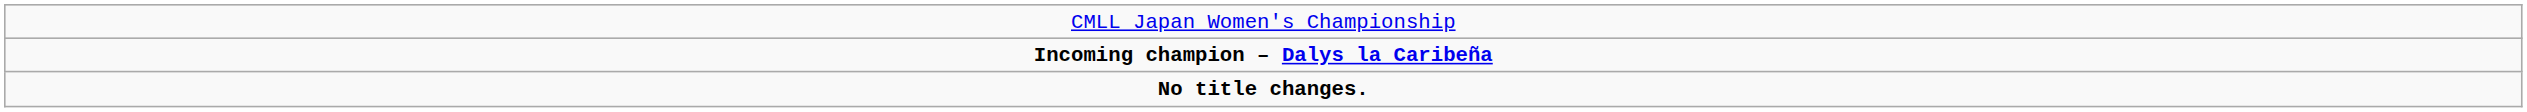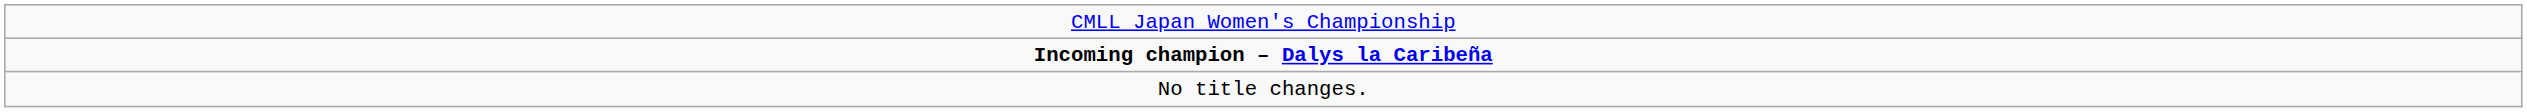(1263, 89) bold -> (1263, 89) normal
